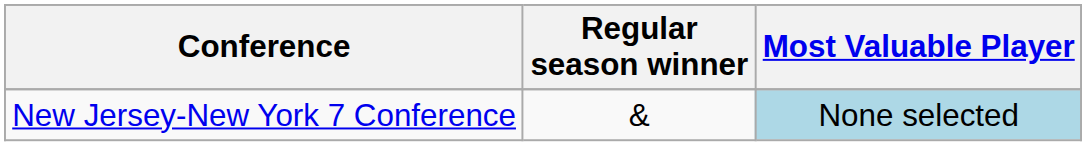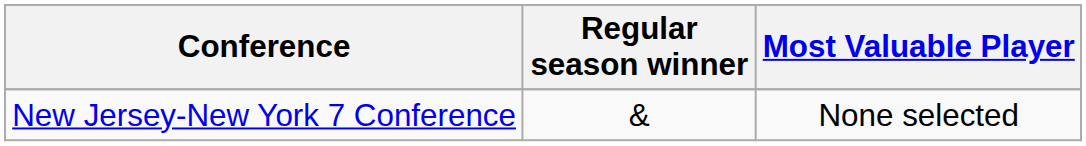(919, 114) lightblue background -> (919, 114) no background
